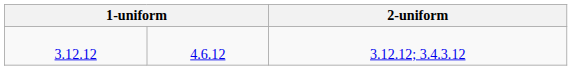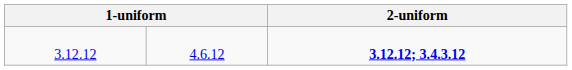(418, 53) normal -> (417, 53) bold
